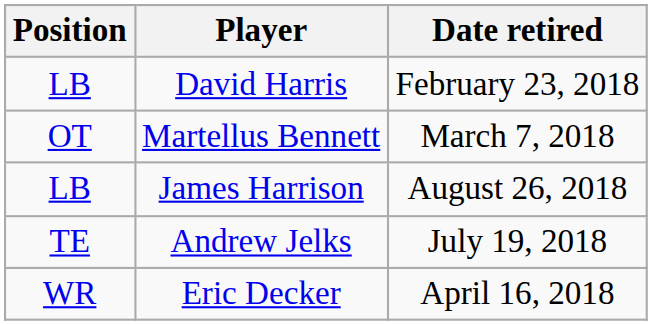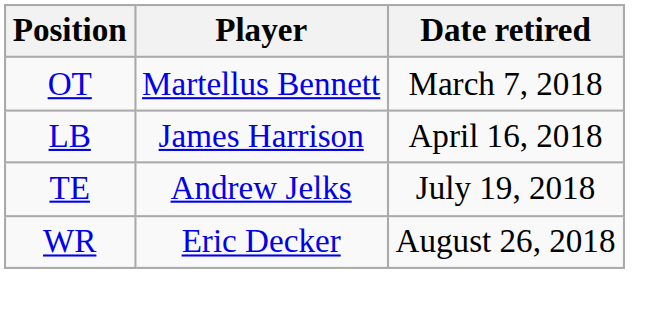- row: (261, 83)
(517, 188) August 26, 2018 -> (505, 135) April 16, 2018
(517, 293) April 16, 2018 -> (506, 240) August 26, 2018
